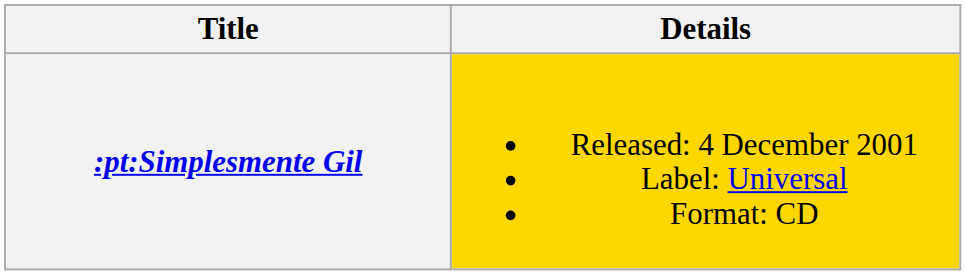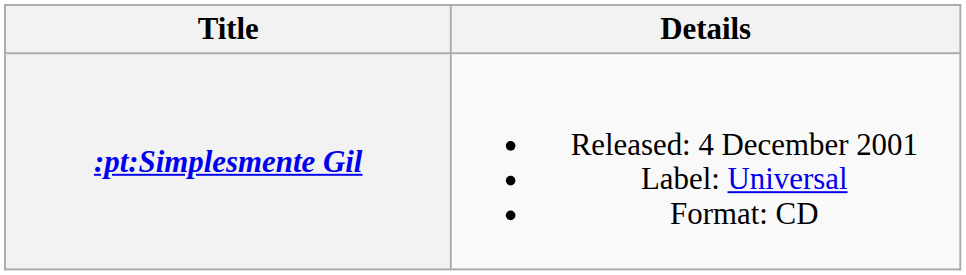(706, 179) gold background -> (706, 179) no background
